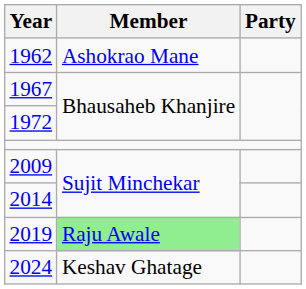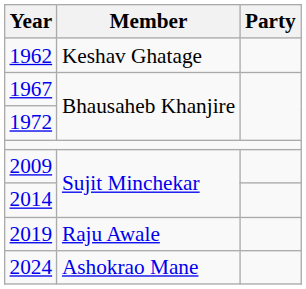(130, 55) Ashokrao Mane -> (132, 55) Keshav Ghatage
(111, 233) lightgreen background -> (111, 233) no background
(132, 267) Keshav Ghatage -> (130, 267) Ashokrao Mane
